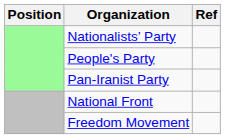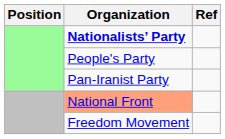(122, 36) normal -> (126, 36) bold
(110, 101) no background -> (110, 101) lightsalmon background
